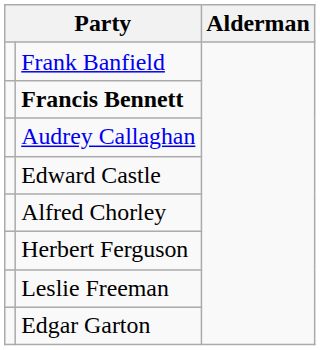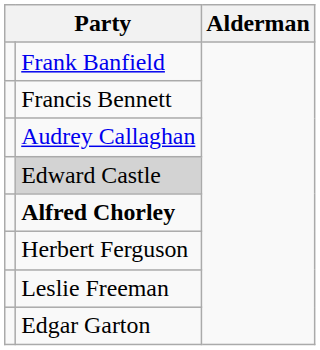(102, 99) bold -> (96, 99) normal
(91, 174) no background -> (91, 174) lightgrey background
(94, 212) normal -> (98, 212) bold
